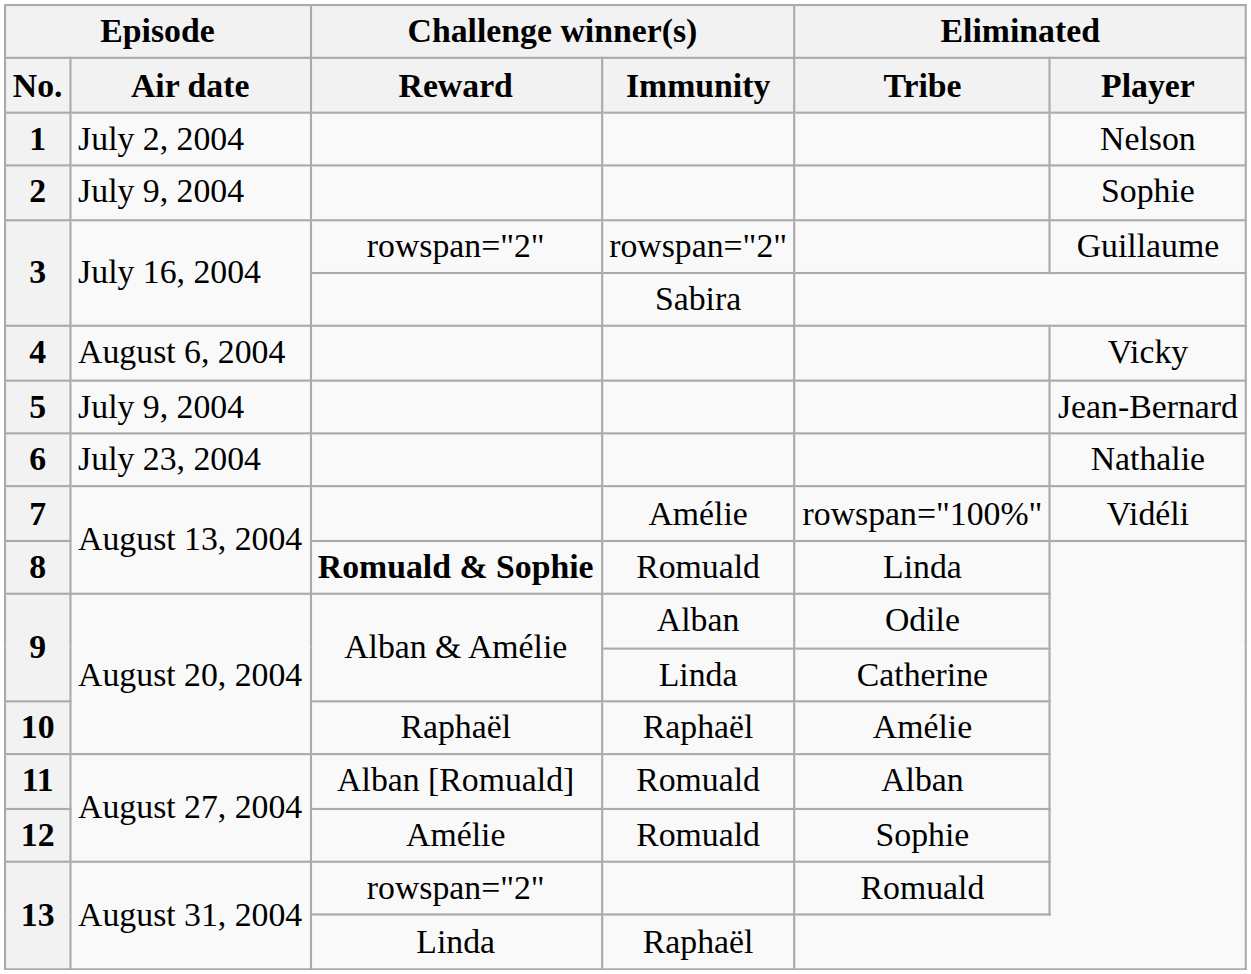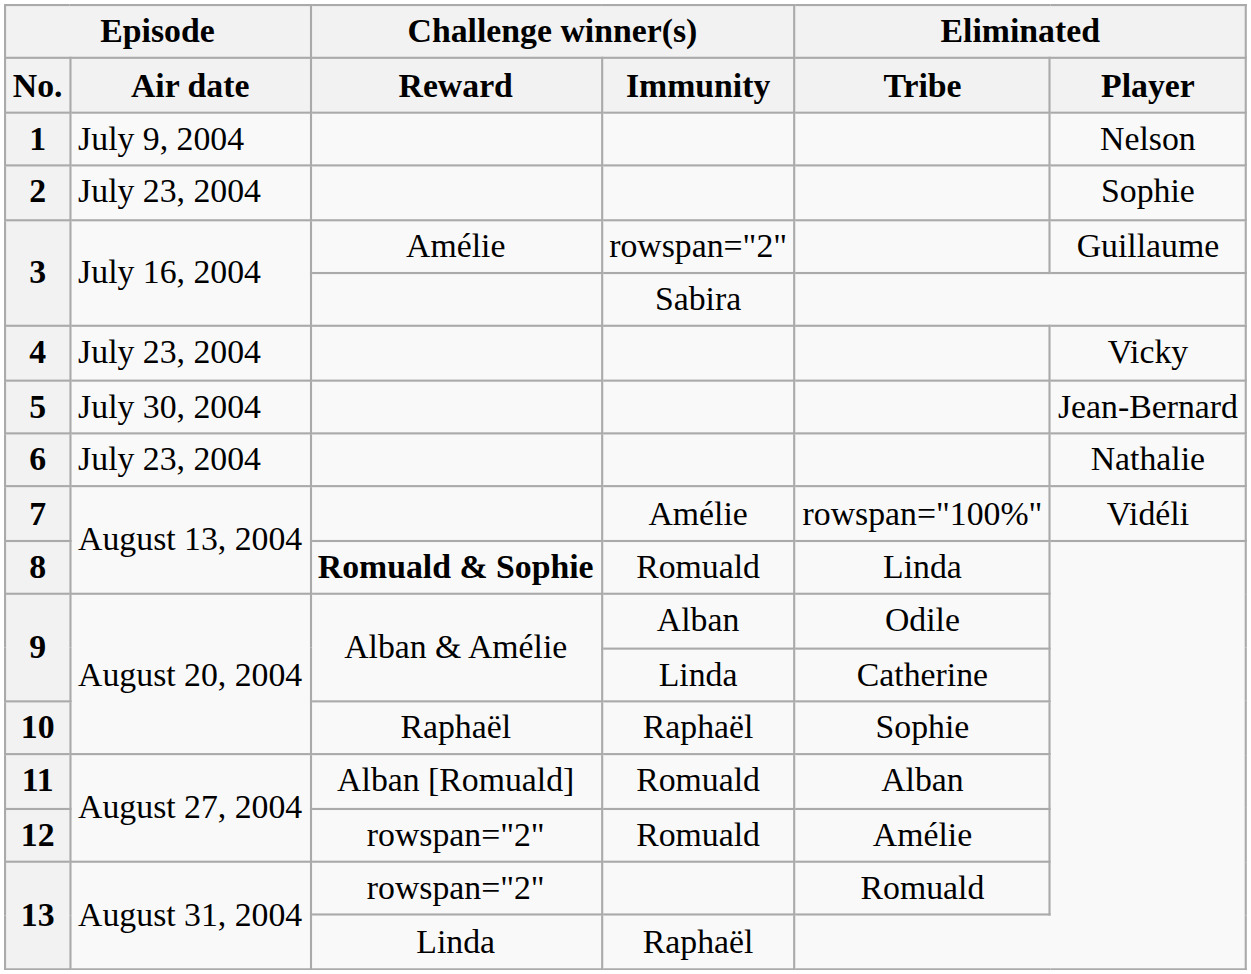(161, 138) July 2, 2004 -> (161, 138) July 9, 2004
(161, 191) July 9, 2004 -> (170, 191) July 23, 2004
(456, 245) rowspan="2" -> (456, 245) Amélie
(182, 352) August 6, 2004 -> (170, 352) July 23, 2004
(161, 406) July 9, 2004 -> (170, 406) July 30, 2004
(922, 727) Amélie -> (922, 727) Sophie
(456, 834) Amélie -> (456, 834) rowspan="2"
(922, 834) Sophie -> (922, 834) Amélie
